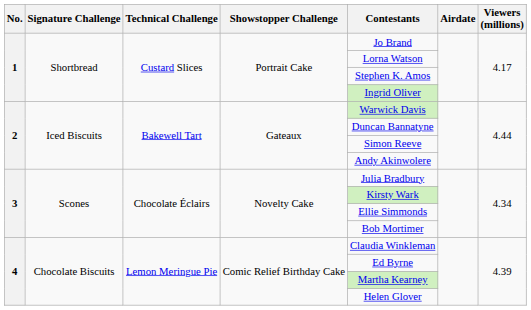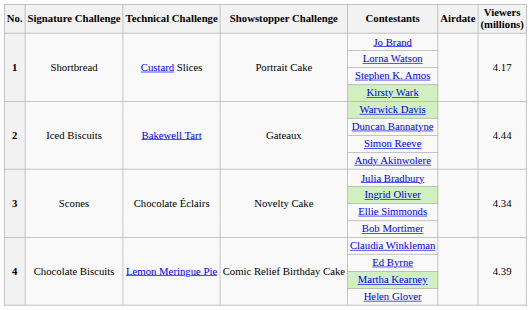(393, 93) Ingrid Oliver -> (393, 93) Kirsty Wark
(393, 195) Kirsty Wark -> (393, 195) Ingrid Oliver
